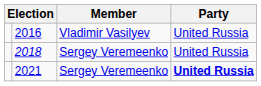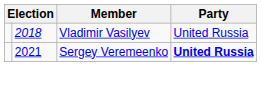- row: (28, 33)
(114, 52) Sergey Veremeenko -> (105, 33) Vladimir Vasilyev
